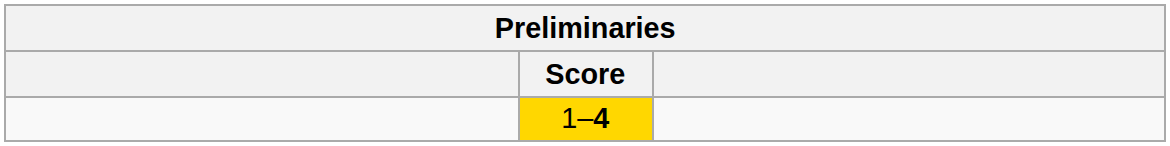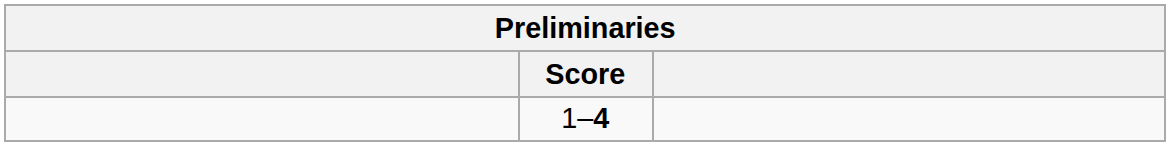(585, 119) gold background -> (585, 119) no background
